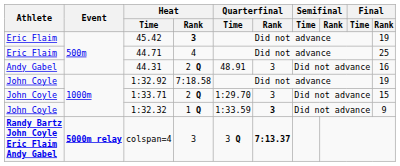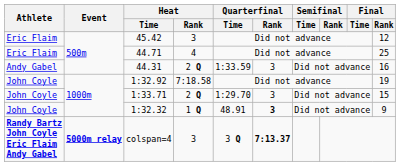(193, 39) bold -> (193, 39) normal
(384, 39) 19 -> (384, 39) 12
(233, 67) 48.91 -> (233, 67) 1:33.59
(233, 109) 1:33.59 -> (233, 109) 48.91
